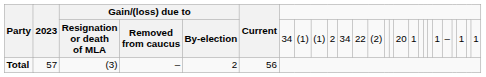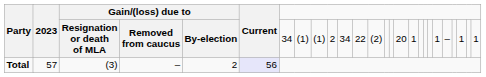(271, 65) no background -> (271, 65) lavender background
